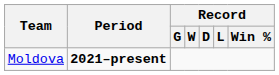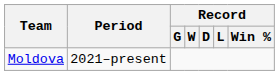(119, 59) bold -> (119, 59) normal
